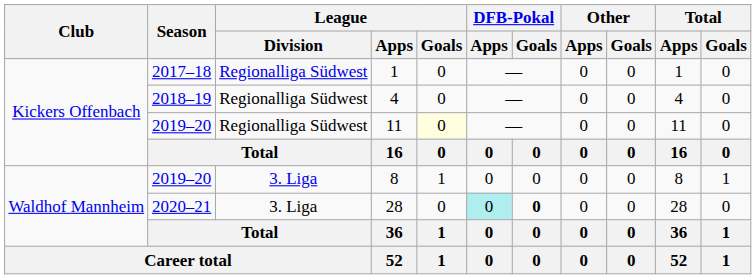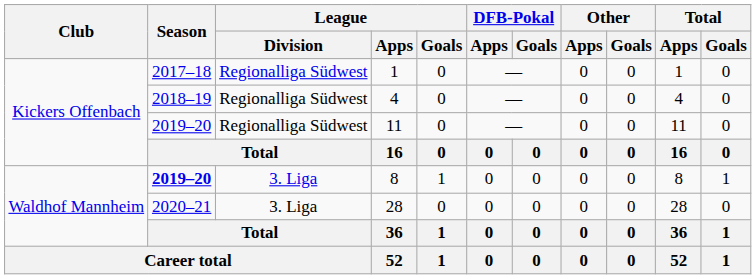(442, 125) lightyellow background -> (442, 125) no background
(182, 179) normal -> (182, 179) bold
(489, 206) paleturquoise background -> (489, 206) no background
(536, 206) bold -> (536, 206) normal
